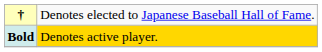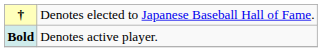(99, 36) gold background -> (99, 36) no background
